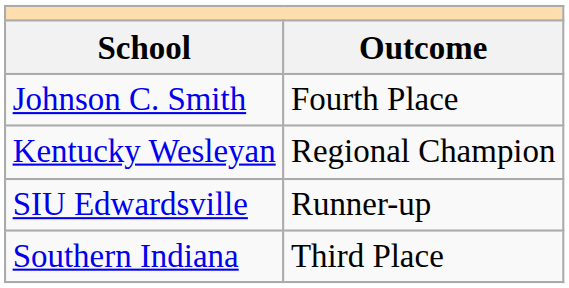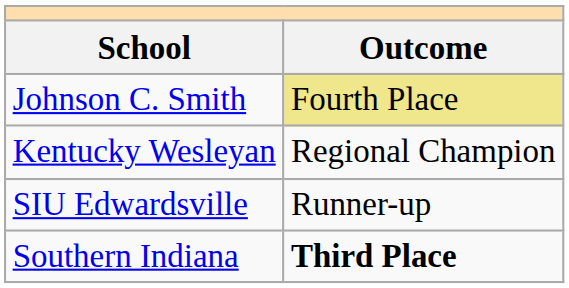(375, 99) no background -> (375, 99) khaki background
(367, 255) normal -> (374, 255) bold
